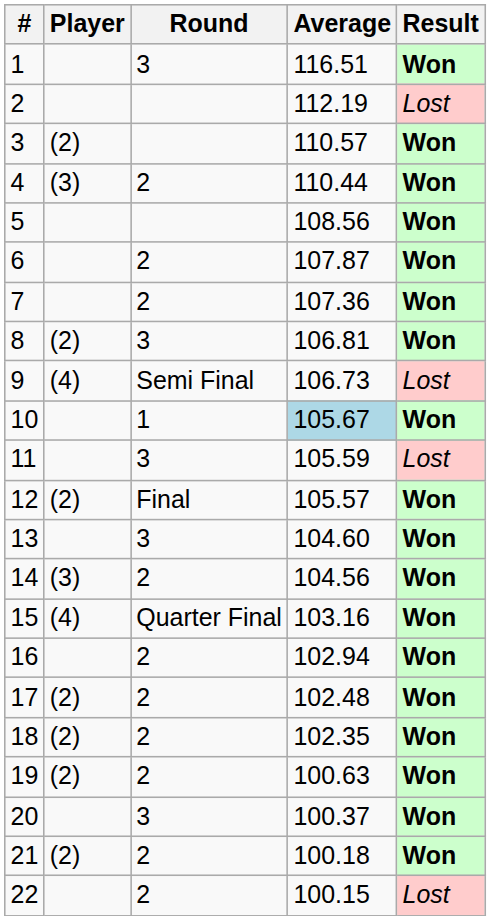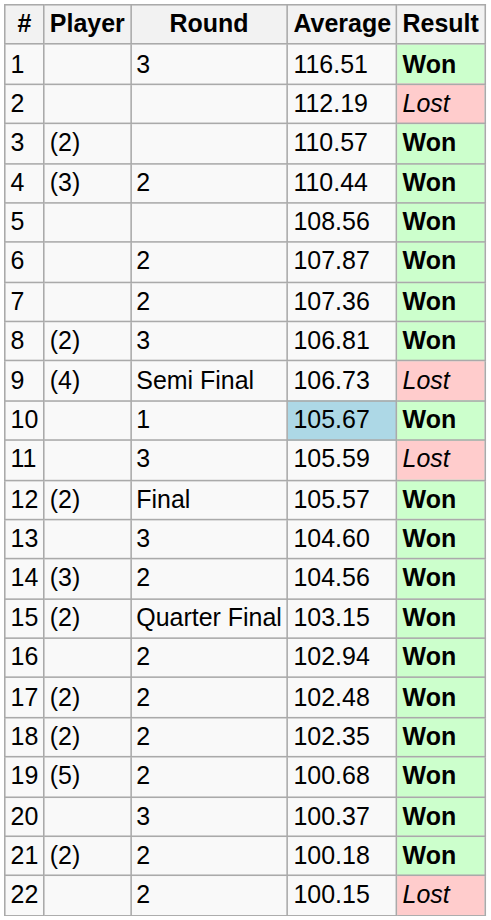(65, 618) (4) -> (65, 618) (2)
(332, 618) 103.16 -> (332, 618) 103.15
(65, 776) (2) -> (65, 776) (5)
(332, 776) 100.63 -> (332, 776) 100.68
